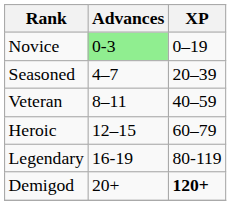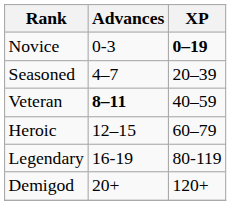(104, 46) lightgreen background -> (104, 46) no background
(190, 46) normal -> (190, 46) bold
(109, 102) normal -> (109, 102) bold
(191, 185) bold -> (191, 185) normal
